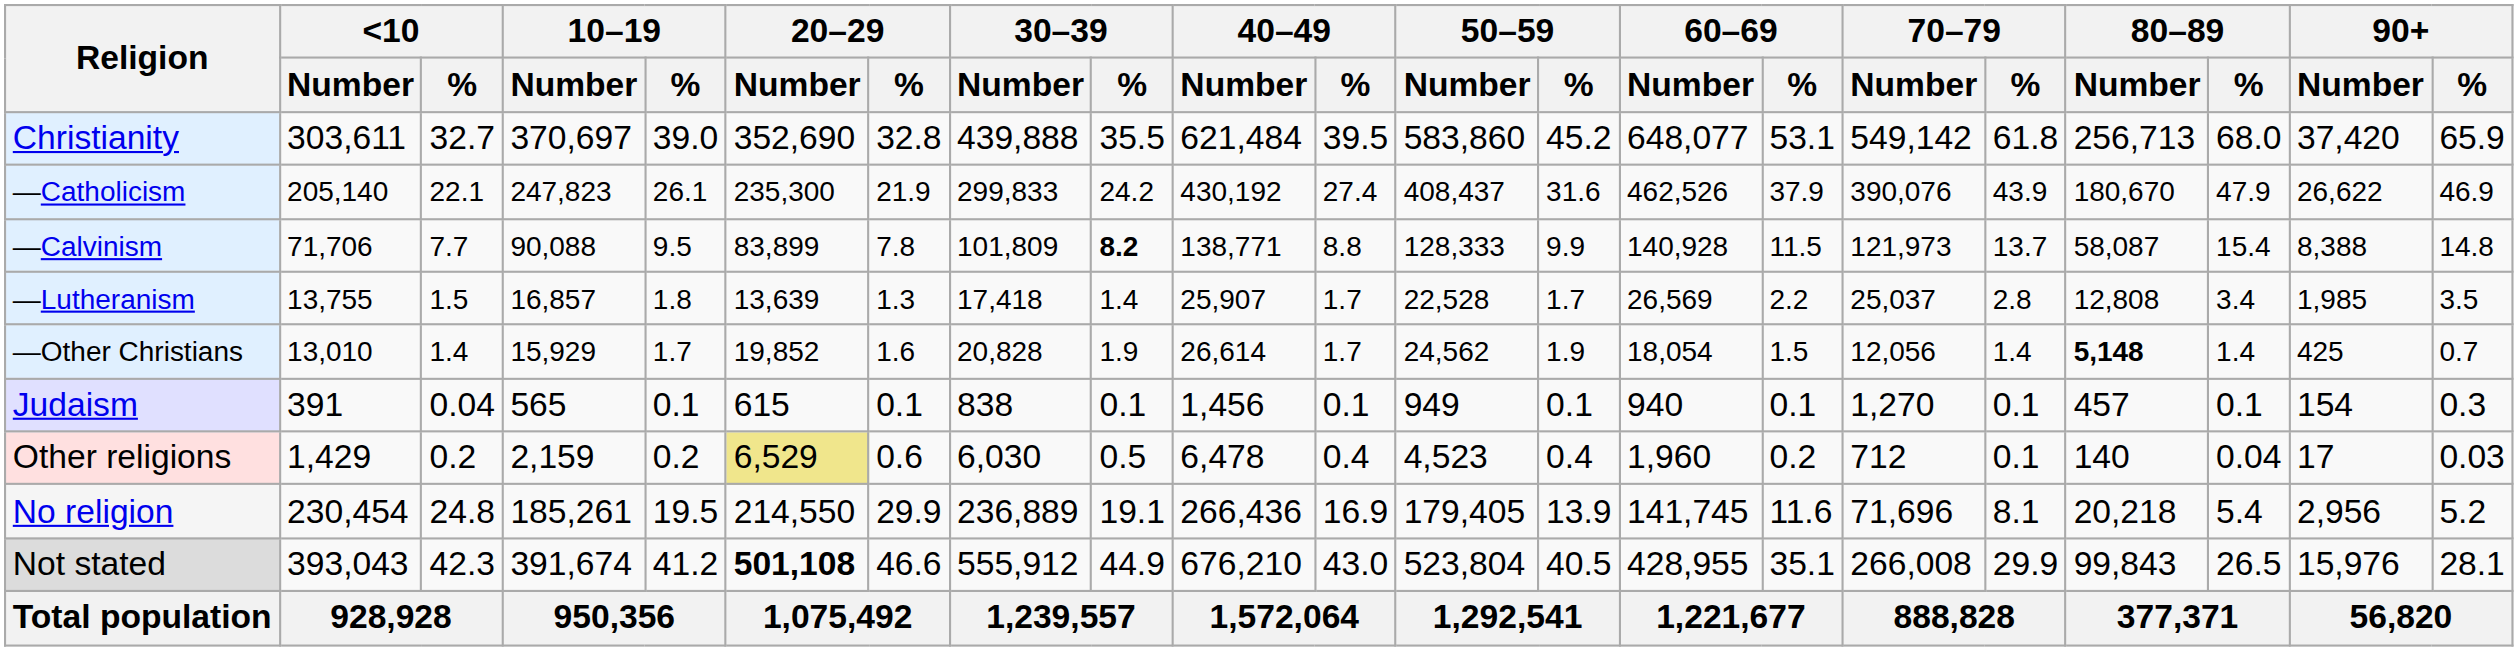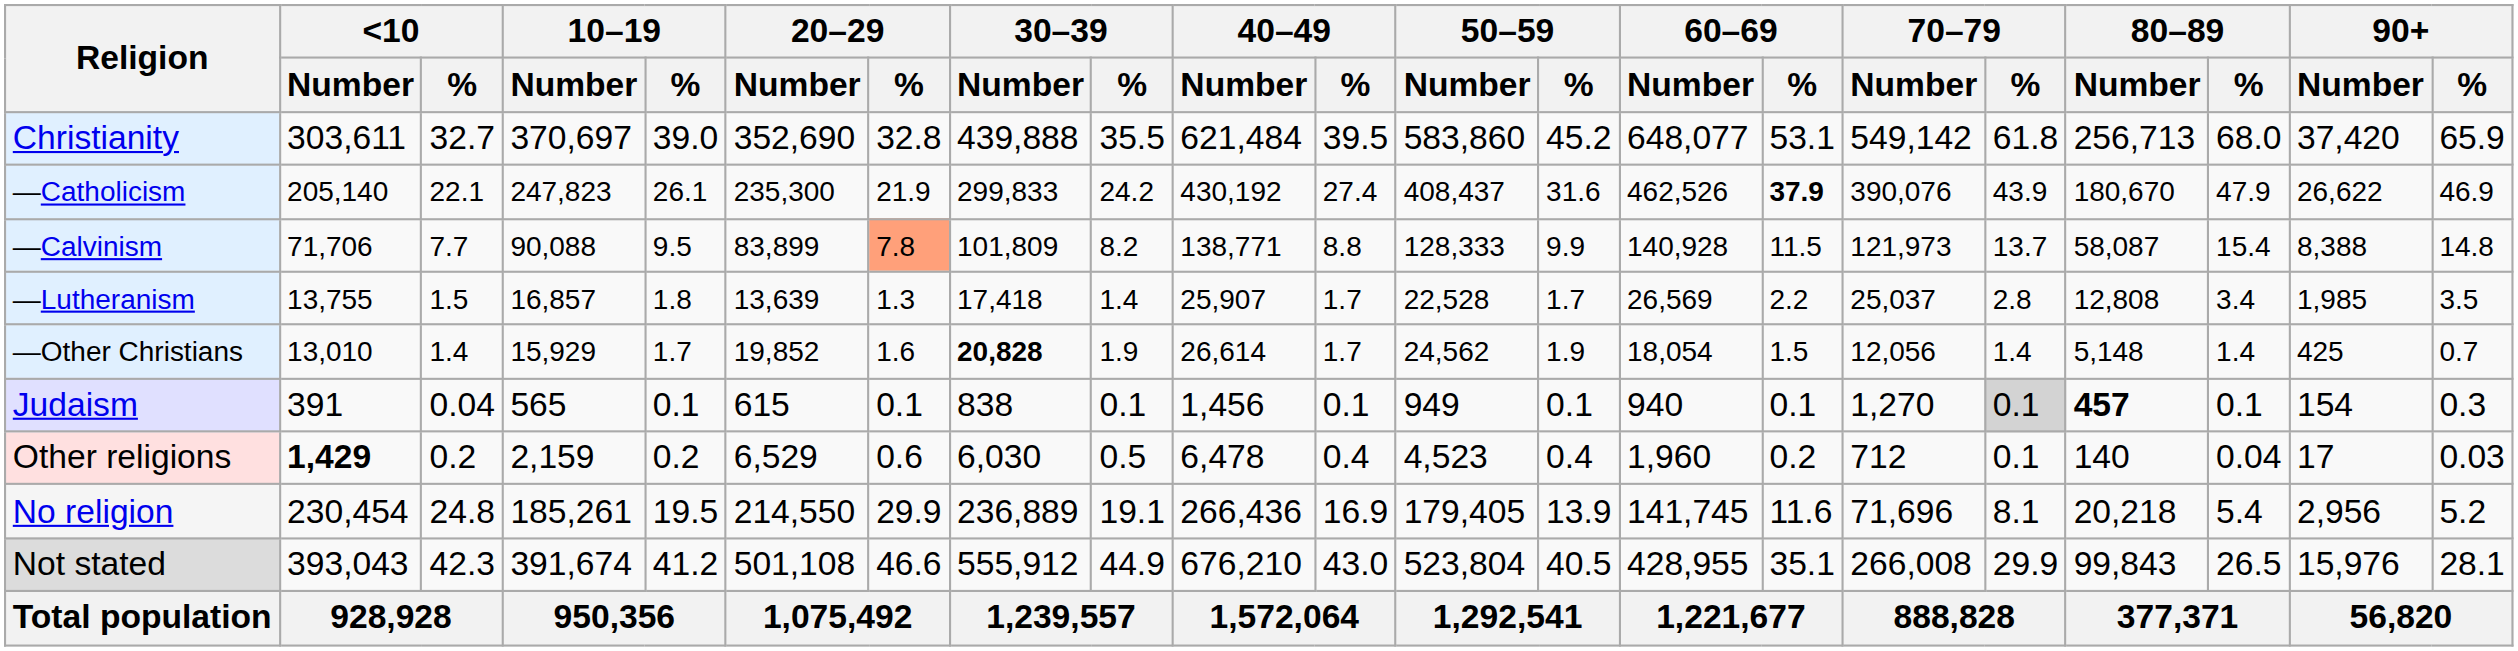(1797, 193) normal -> (1797, 191) bold
(896, 246) no background -> (896, 246) lightsalmon background
(1119, 244) bold -> (1119, 246) normal
(1000, 352) normal -> (1000, 350) bold
(2109, 350) bold -> (2109, 352) normal
(2016, 404) no background -> (2016, 404) lightgrey background
(2102, 404) normal -> (2102, 404) bold
(329, 457) normal -> (329, 457) bold
(776, 457) khaki background -> (776, 457) no background
(794, 564) bold -> (794, 564) normal
